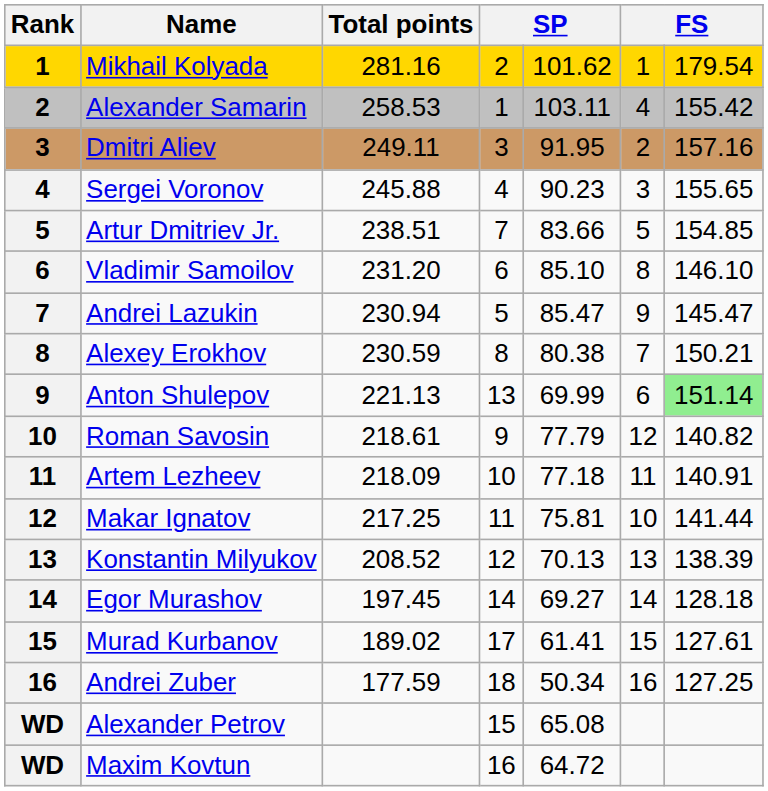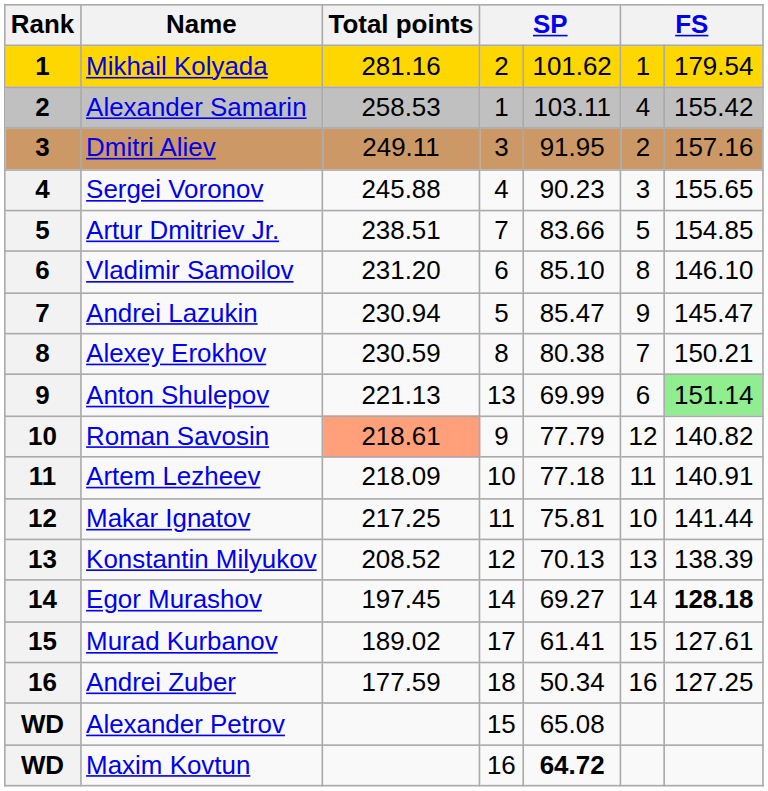(401, 436) no background -> (401, 436) lightsalmon background
(714, 600) normal -> (714, 600) bold
(572, 764) normal -> (572, 764) bold
